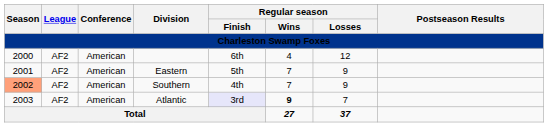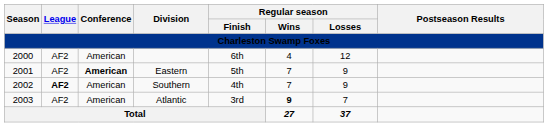(106, 71) normal -> (106, 71) bold
(23, 85) lightsalmon background -> (23, 85) no background
(60, 85) normal -> (60, 85) bold
(237, 100) lavender background -> (237, 100) no background
